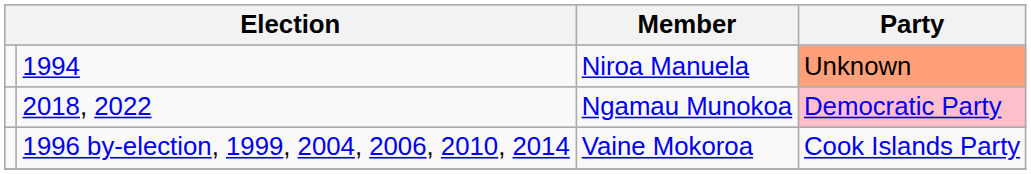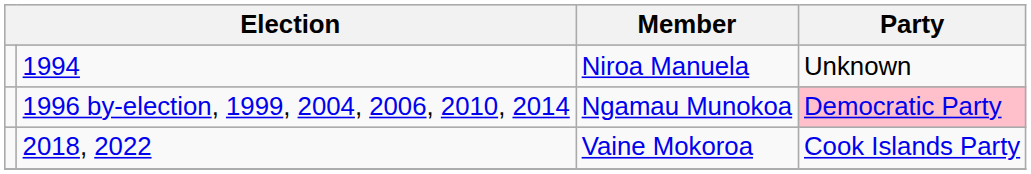(858, 65) lightsalmon background -> (858, 65) no background
(87, 106) 2018, 2022 -> (296, 106) 1996 by-election, 1999, 2004, 2006, 2010, 2014
(296, 147) 1996 by-election, 1999, 2004, 2006, 2010, 2014 -> (87, 147) 2018, 2022
